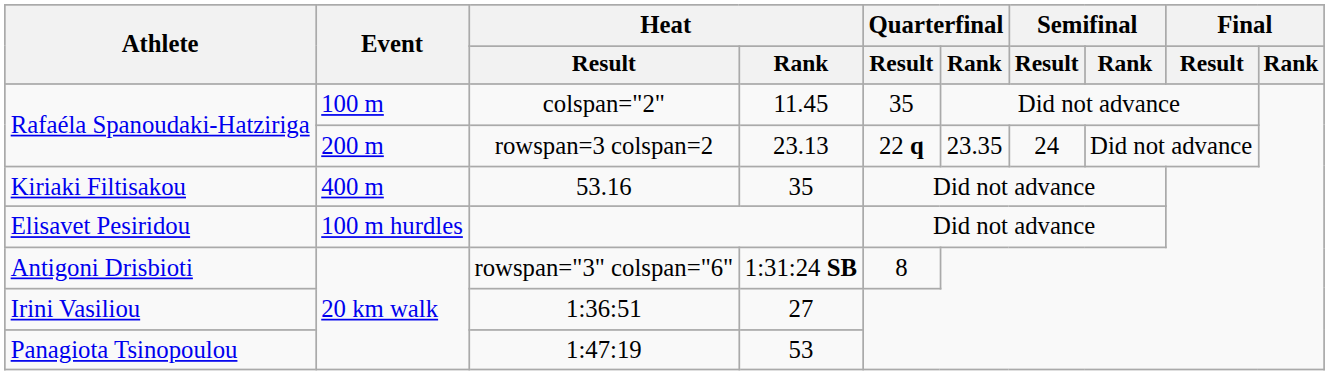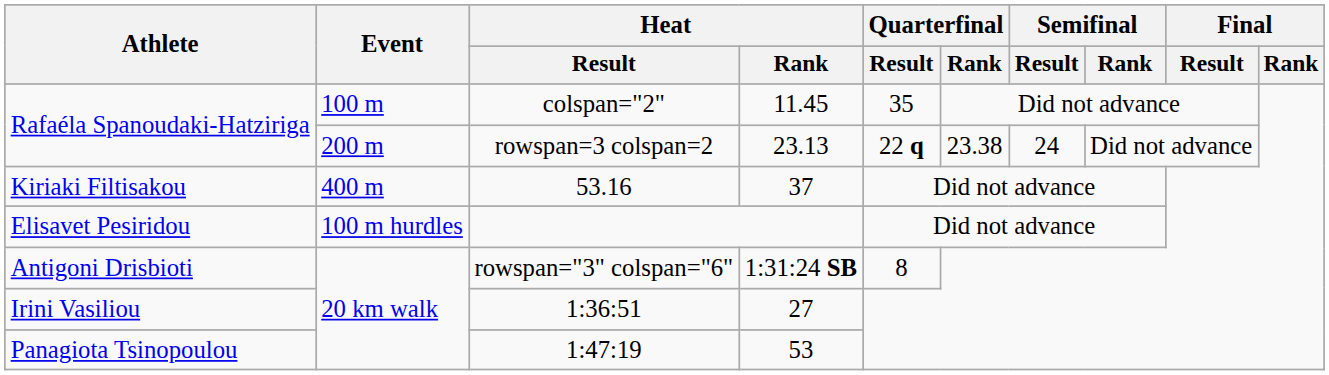(975, 145) 23.35 -> (975, 145) 23.38
(801, 186) 35 -> (801, 186) 37
